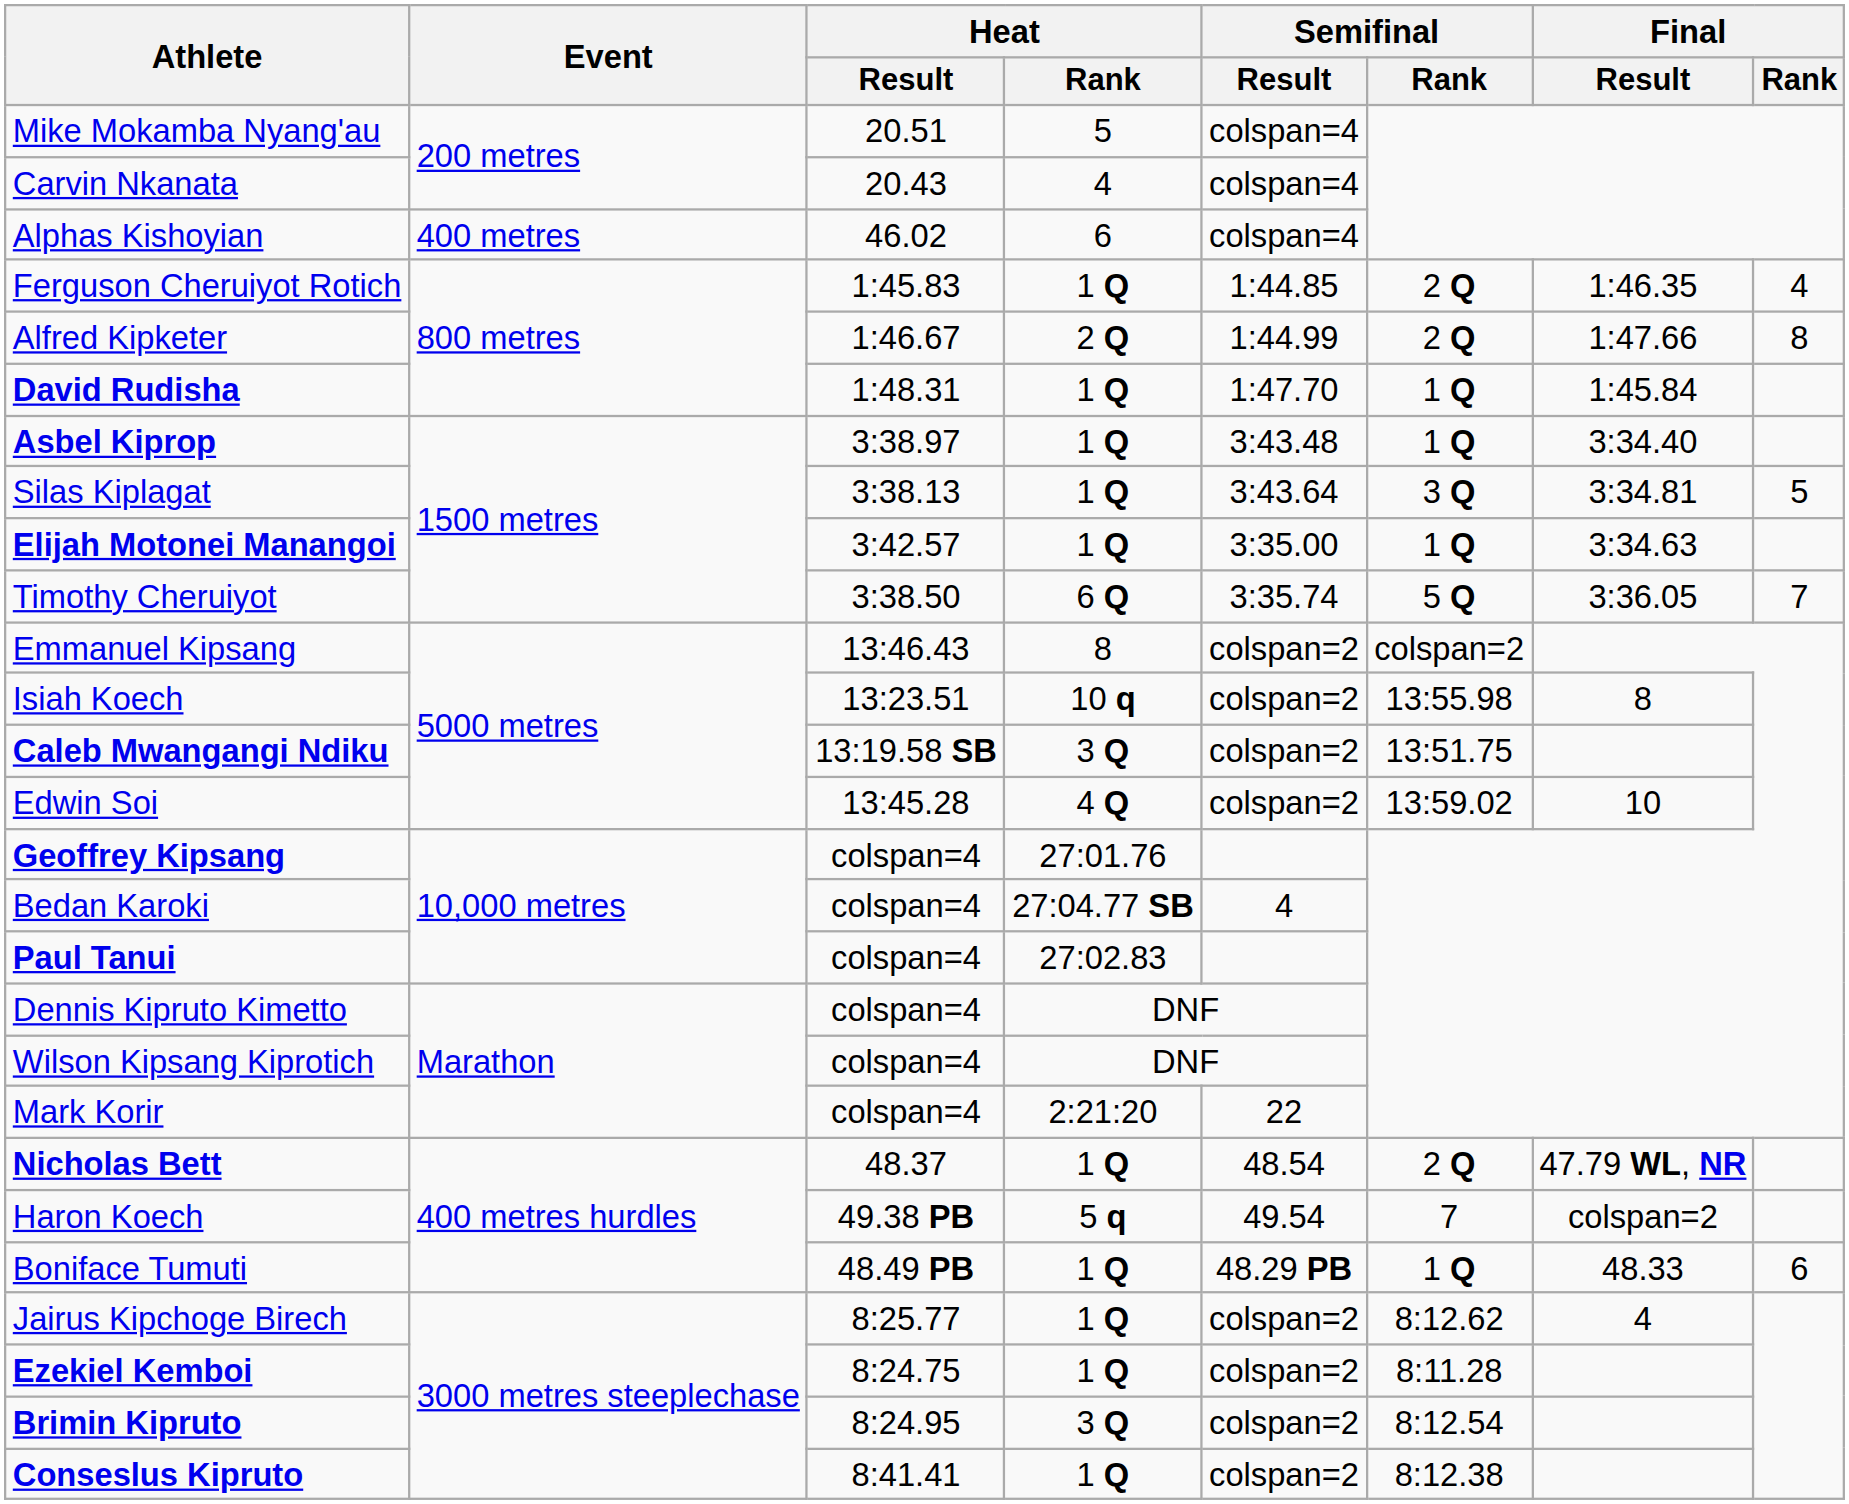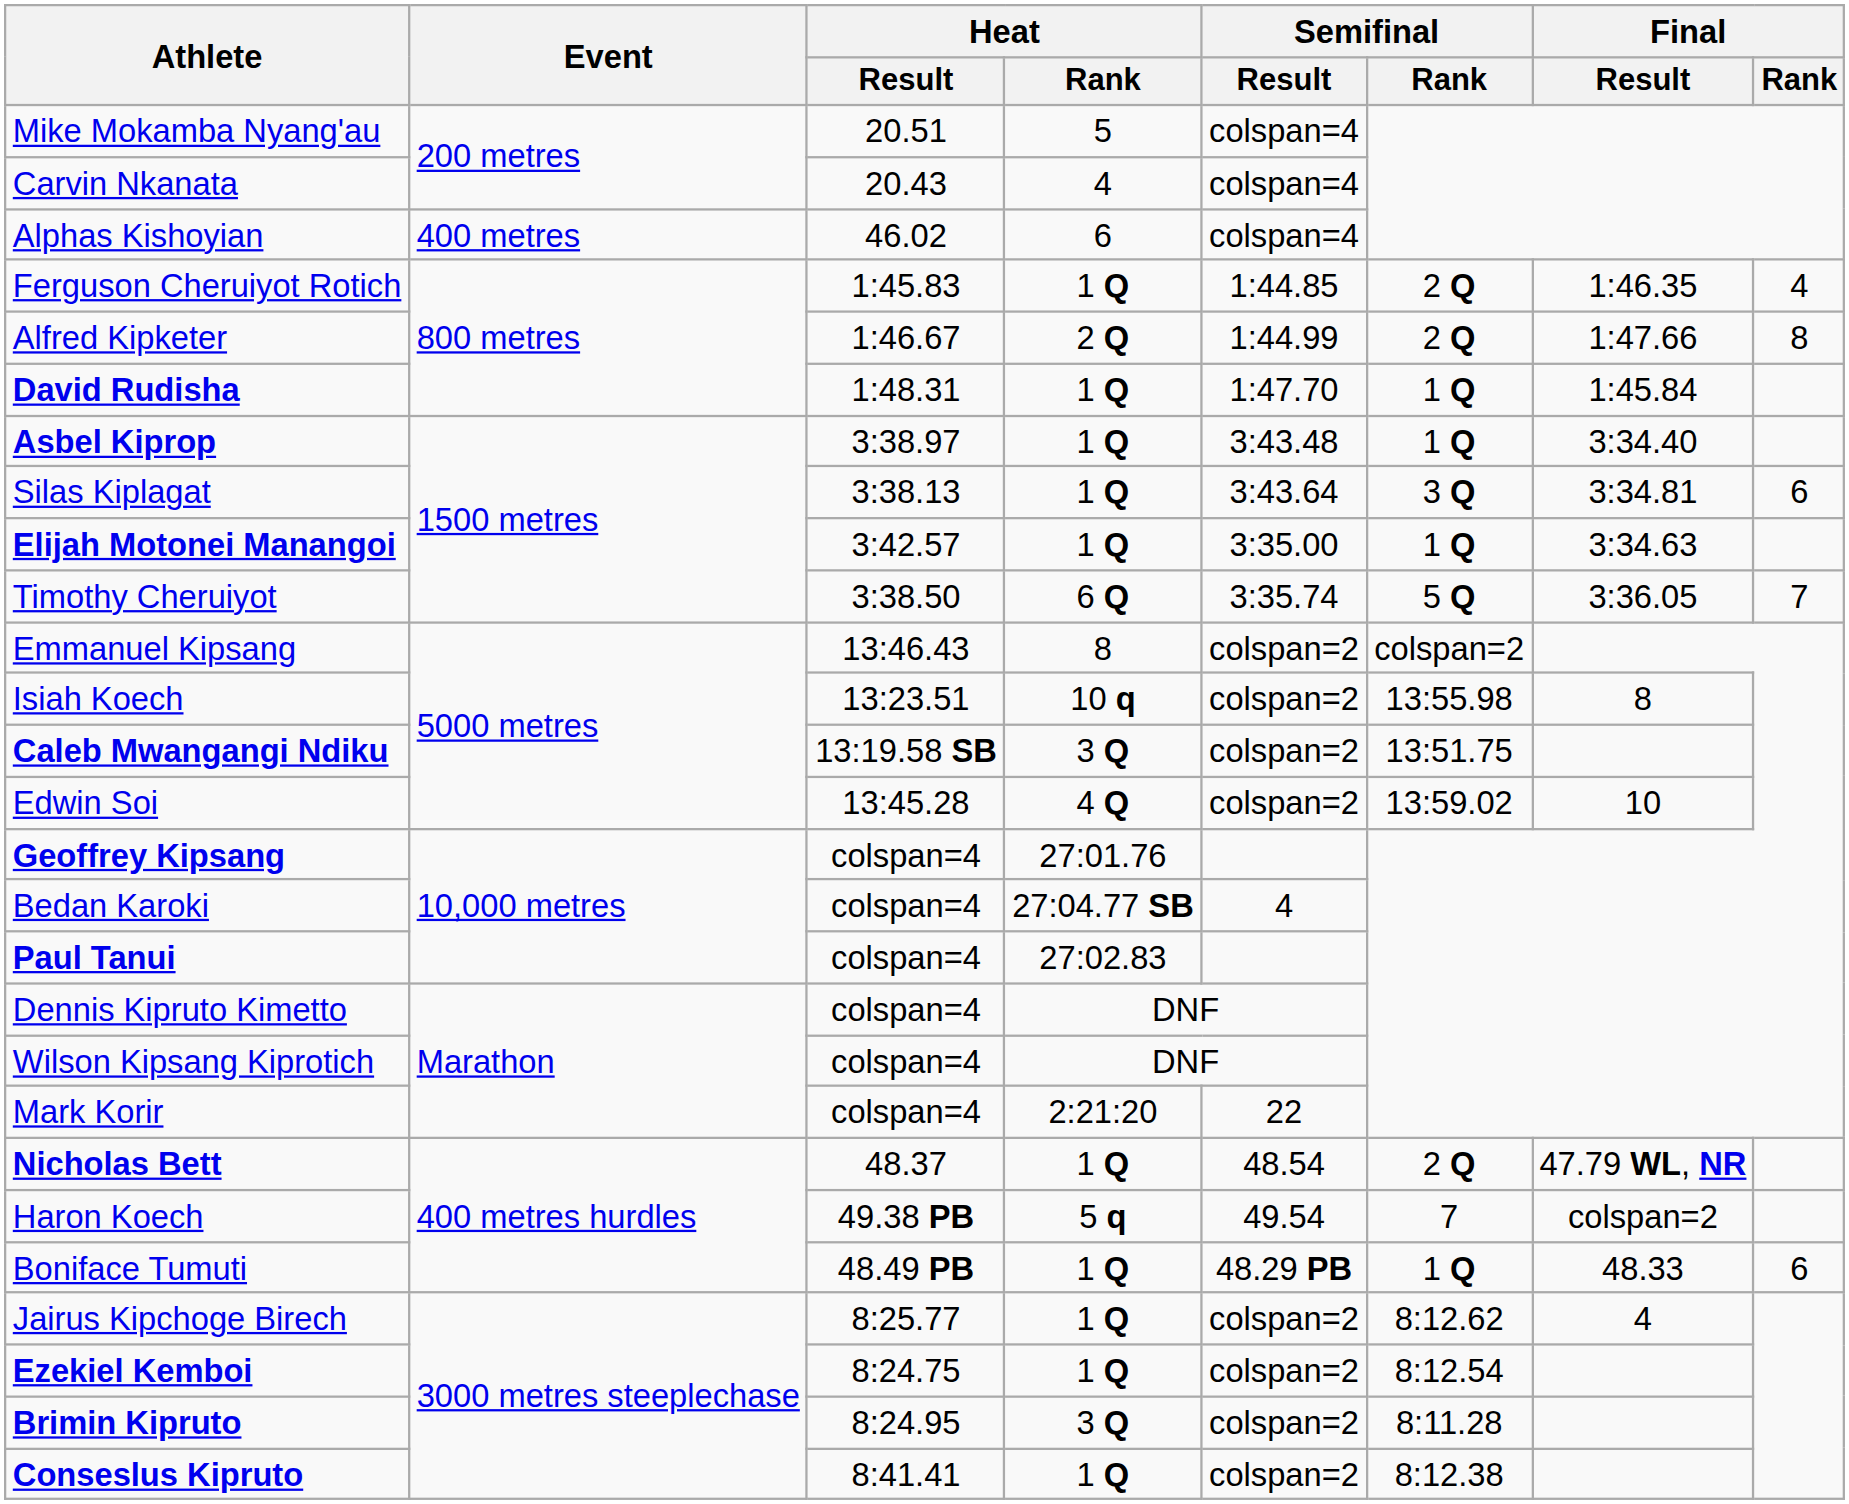(1799, 493) 5 -> (1799, 493) 6
(1449, 1371) 8:11.28 -> (1449, 1371) 8:12.54
(1449, 1423) 8:12.54 -> (1449, 1423) 8:11.28
